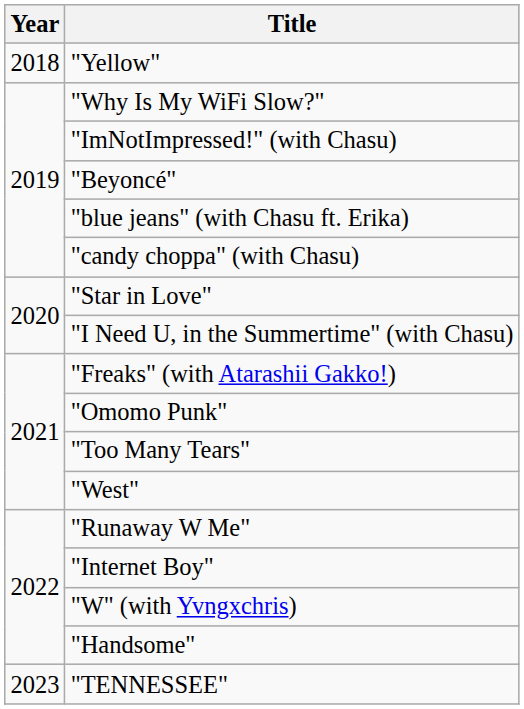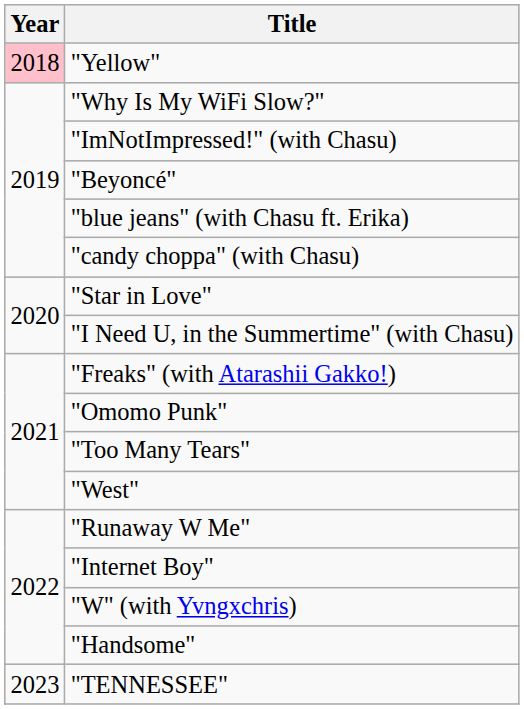(35, 62) no background -> (35, 62) pink background
